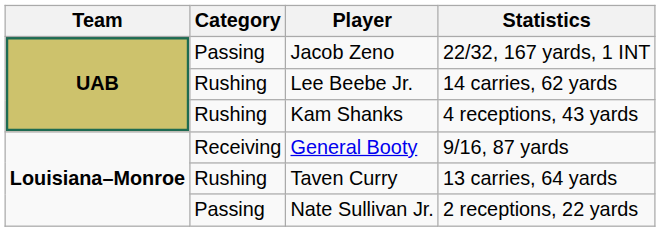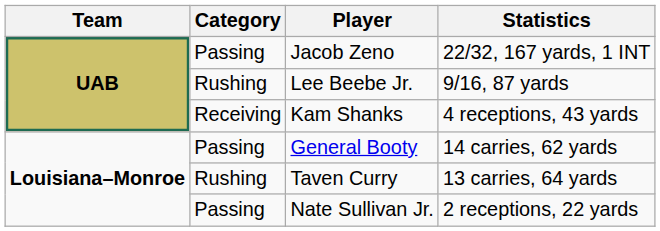(530, 84) 14 carries, 62 yards -> (506, 84) 9/16, 87 yards
(231, 115) Rushing -> (238, 115) Receiving
(238, 146) Receiving -> (230, 146) Passing
(506, 146) 9/16, 87 yards -> (530, 146) 14 carries, 62 yards
